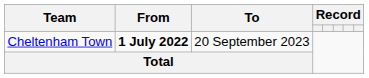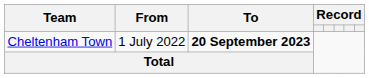(153, 41) bold -> (152, 41) normal
(252, 41) normal -> (251, 41) bold
